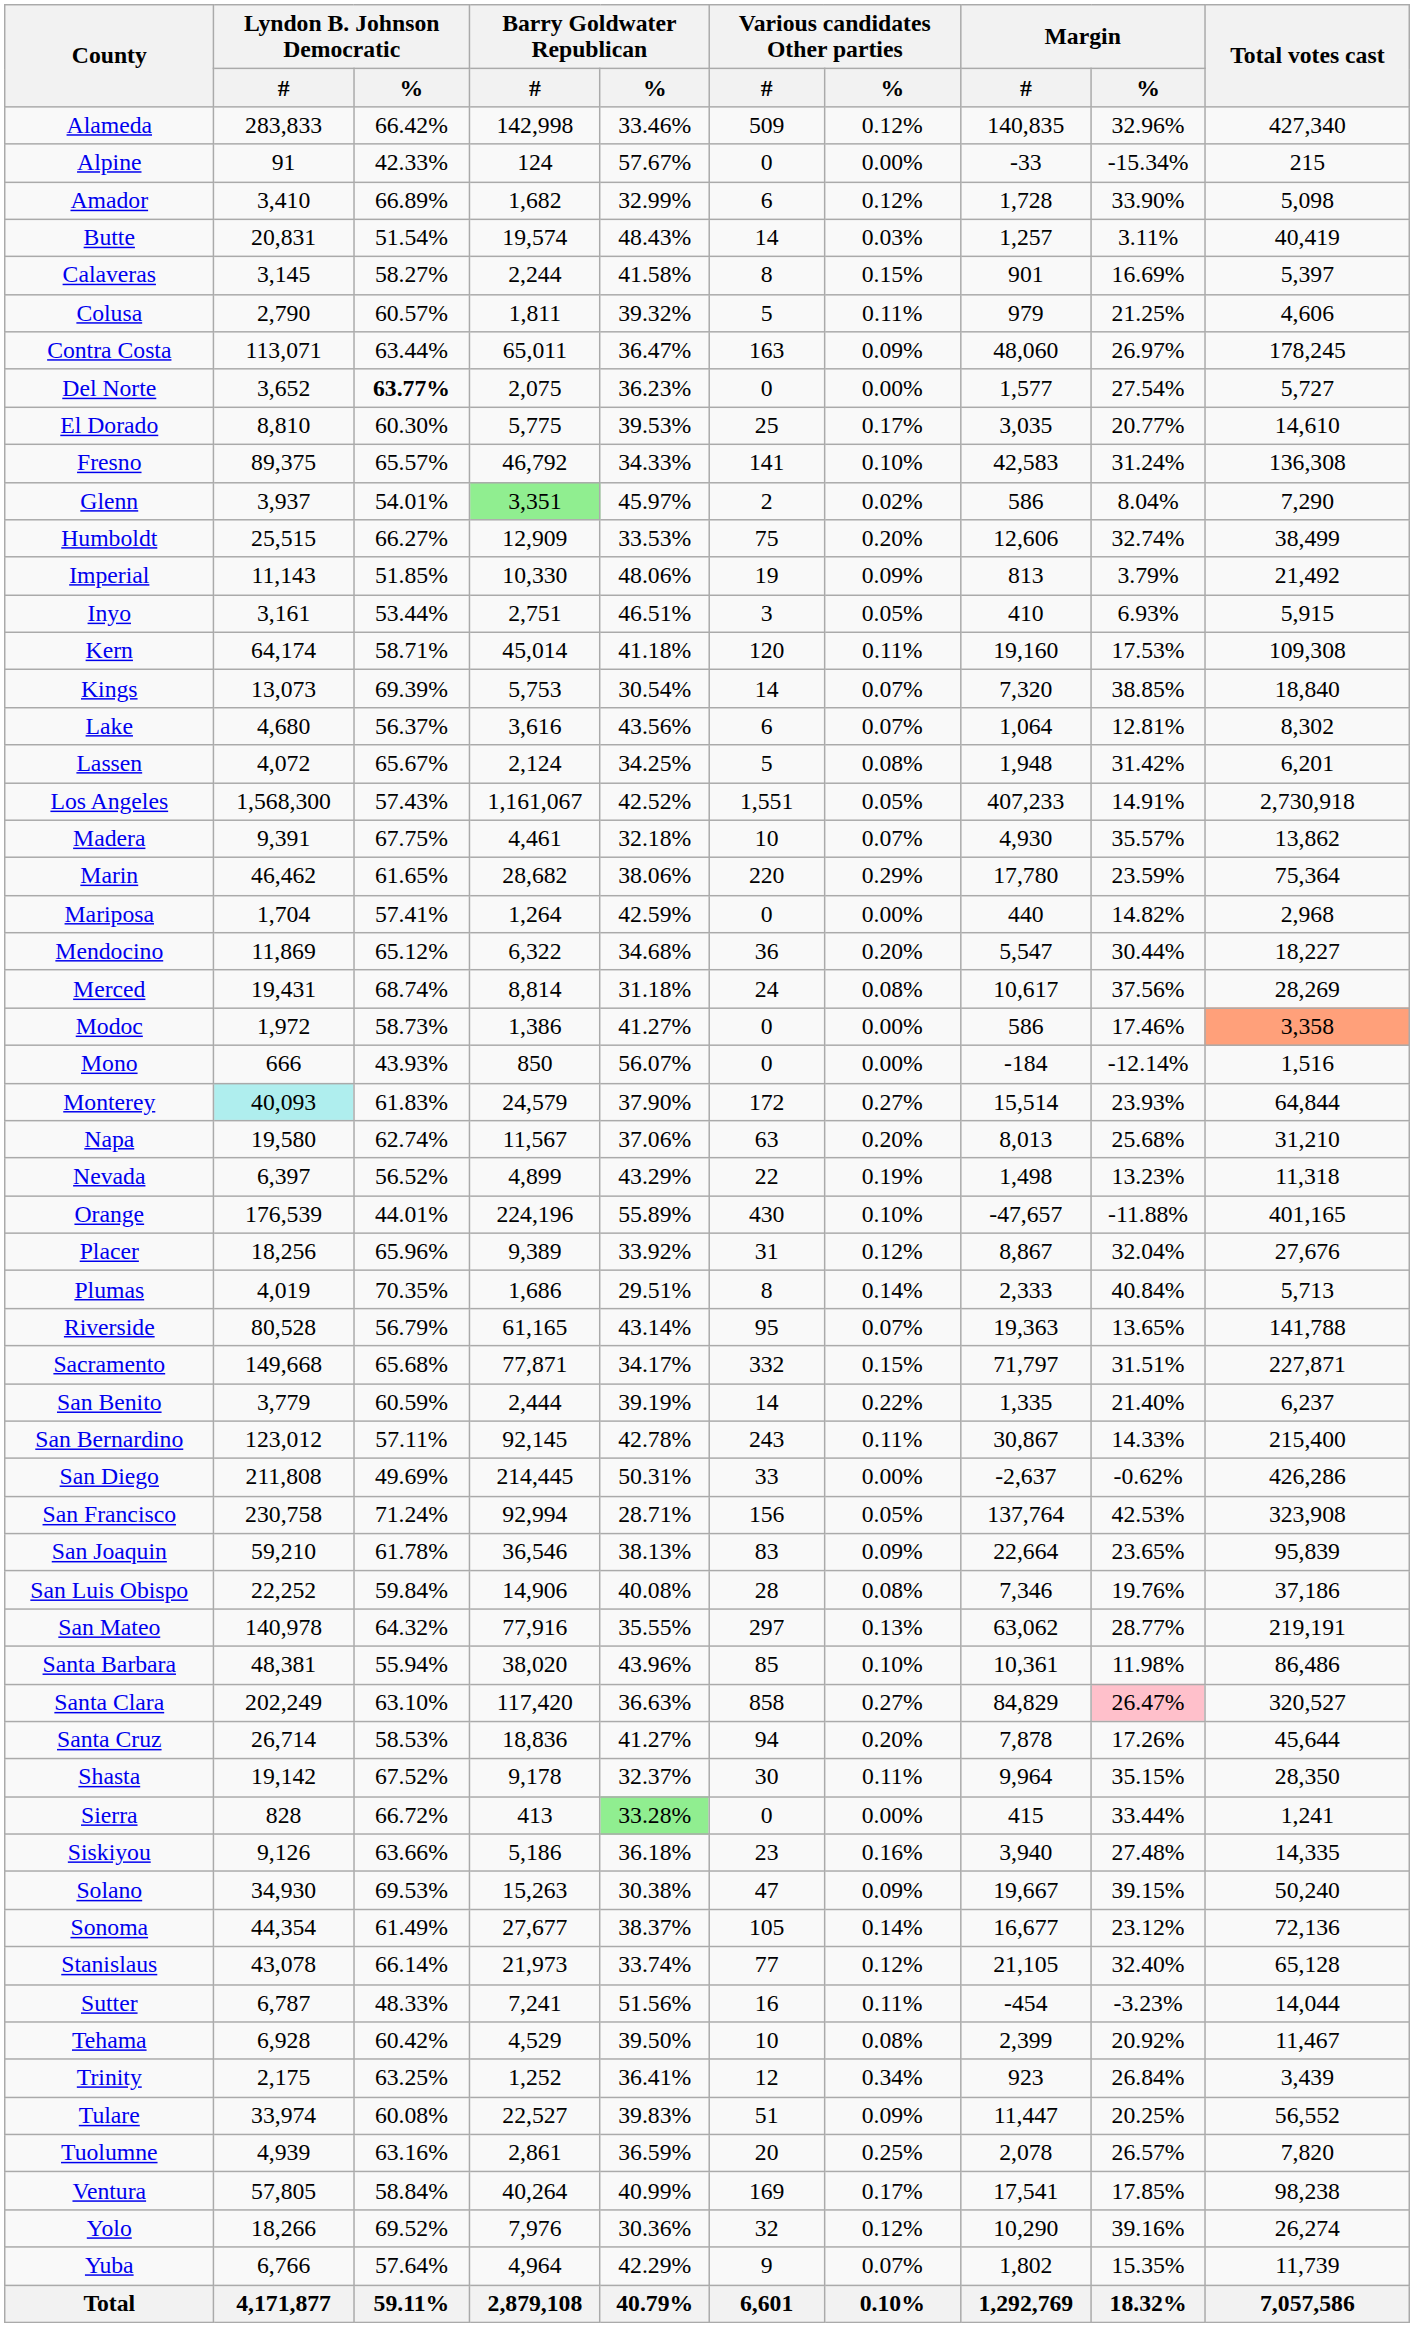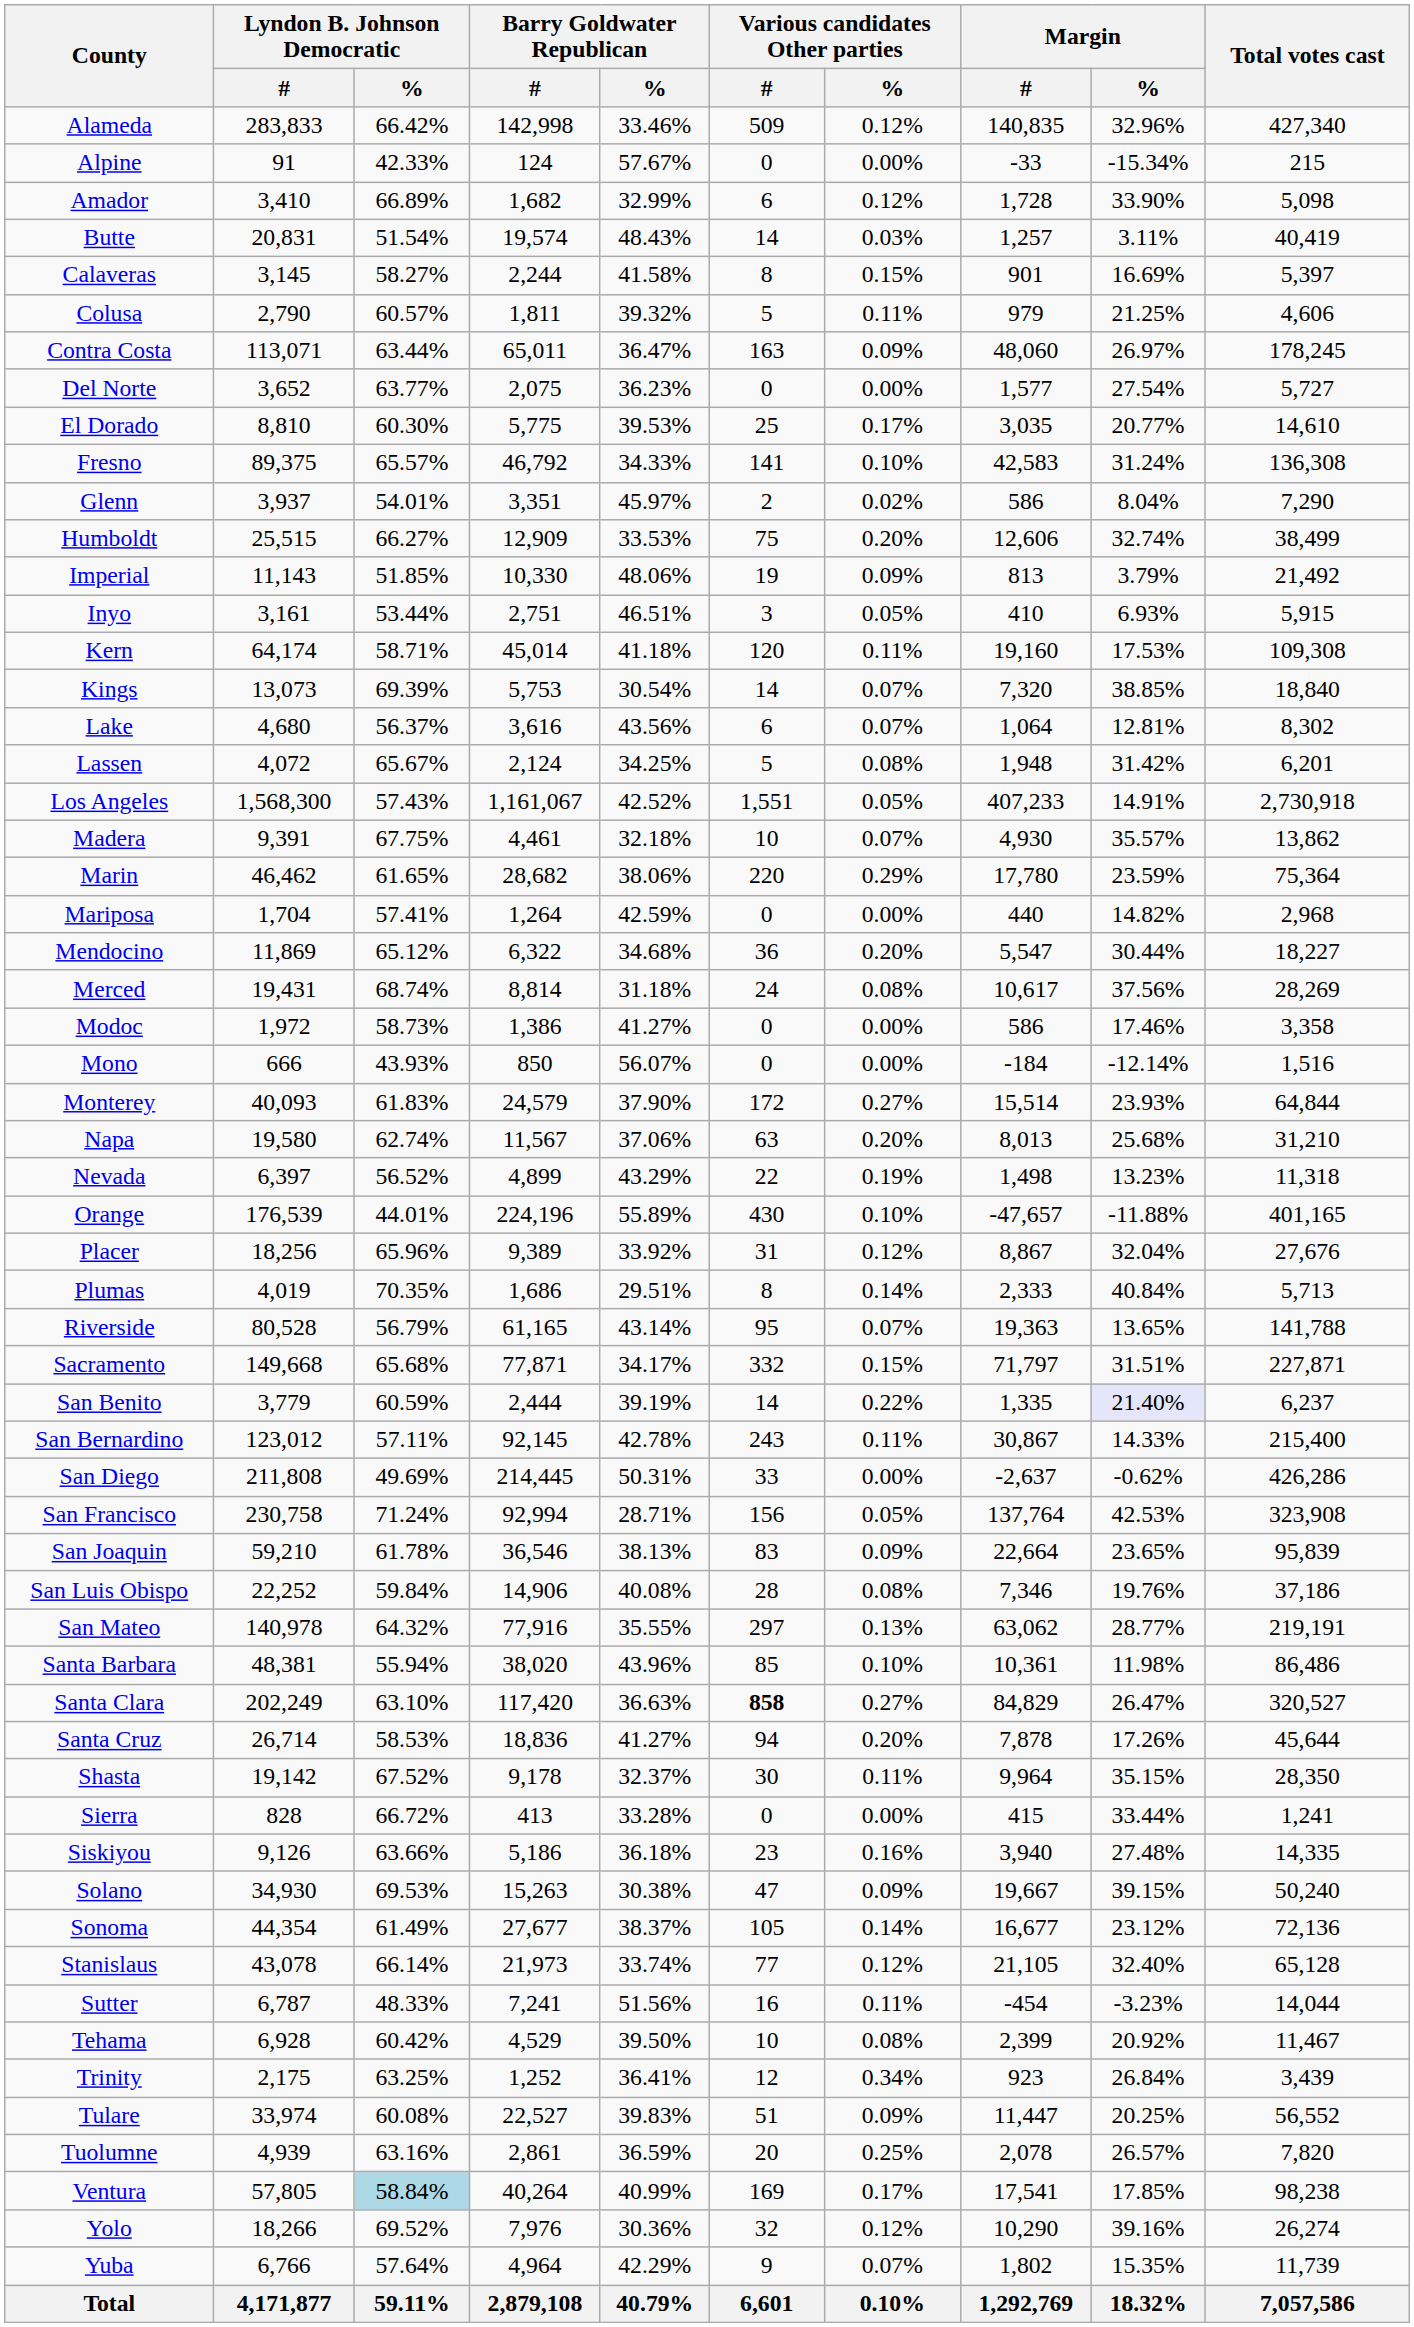(411, 387) bold -> (412, 387) normal
(535, 500) lightgreen background -> (535, 500) no background
(1307, 1026) lightsalmon background -> (1307, 1026) no background
(284, 1101) paleturquoise background -> (284, 1101) no background
(1148, 1401) no background -> (1148, 1401) lavender background
(767, 1702) normal -> (767, 1702) bold
(1148, 1702) pink background -> (1148, 1702) no background
(655, 1815) lightgreen background -> (655, 1815) no background
(411, 2190) no background -> (412, 2190) lightblue background
